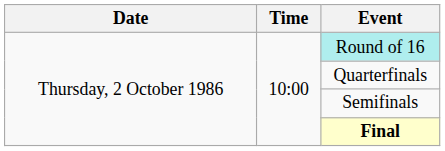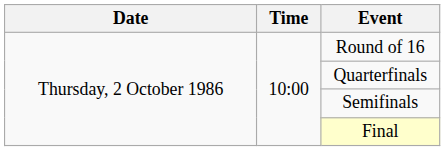(380, 46) paleturquoise background -> (380, 46) no background
(380, 131) bold -> (380, 131) normal
